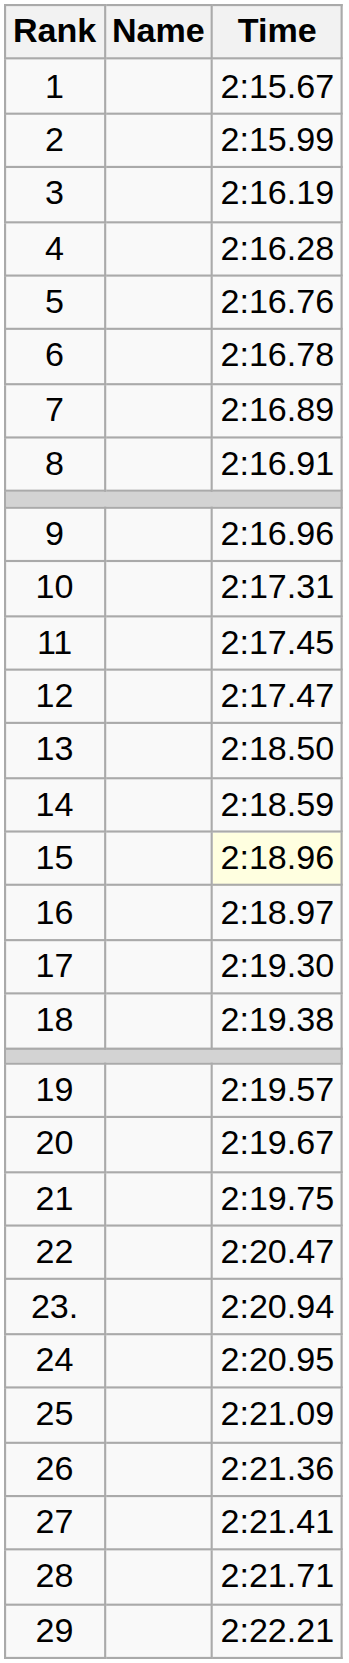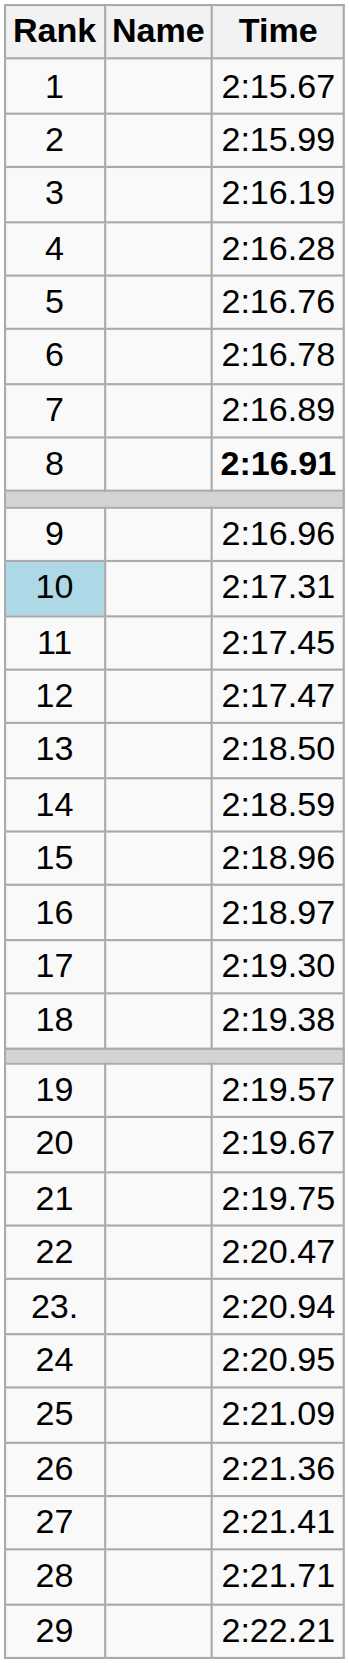(277, 463) normal -> (278, 463) bold
(55, 587) no background -> (55, 587) lightblue background
(277, 857) lightyellow background -> (278, 857) no background
